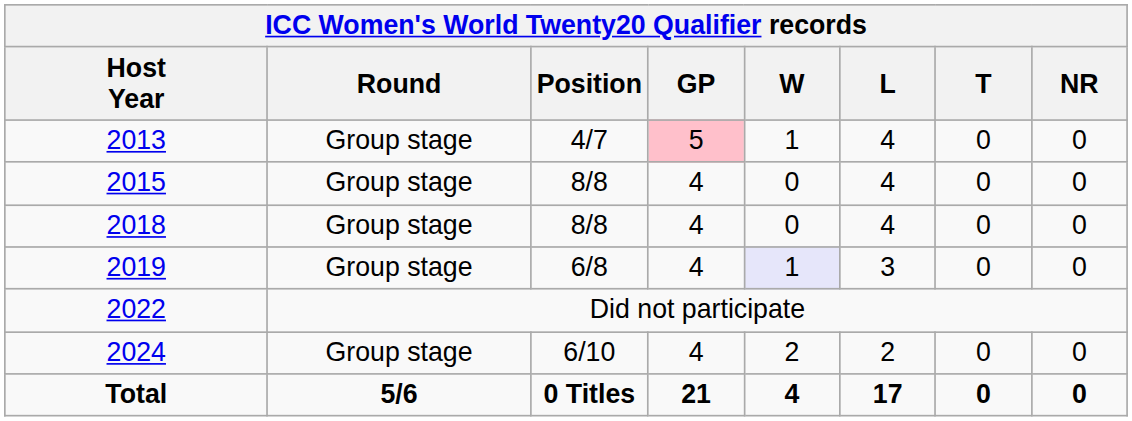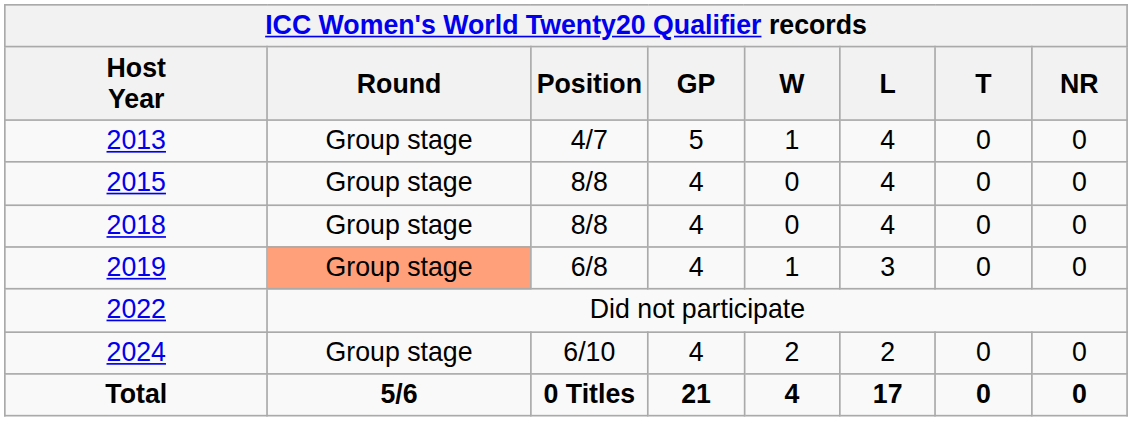(696, 140) pink background -> (696, 140) no background
(399, 267) no background -> (399, 267) lightsalmon background
(792, 267) lavender background -> (792, 267) no background
